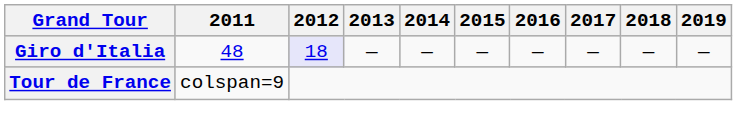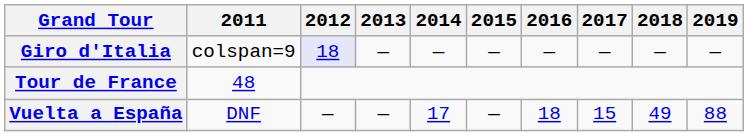(232, 52) 48 -> (244, 52) colspan=9
(232, 83) colspan=9 -> (244, 83) 48
+ row: (96, 114)
